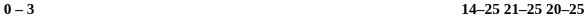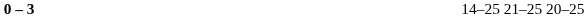(523, 9) bold -> (523, 9) normal
